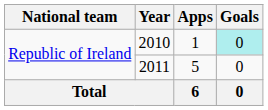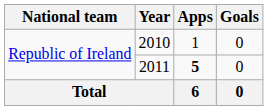(239, 42) paleturquoise background -> (239, 42) no background
(195, 67) normal -> (195, 67) bold
